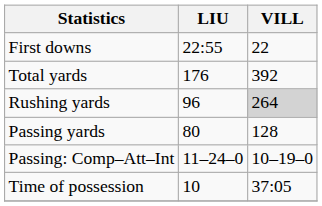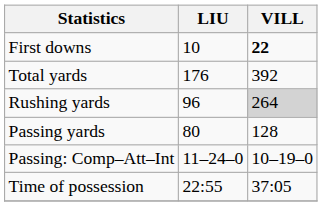(203, 46) 22:55 -> (191, 46) 10
(260, 46) normal -> (260, 46) bold
(191, 186) 10 -> (203, 186) 22:55
